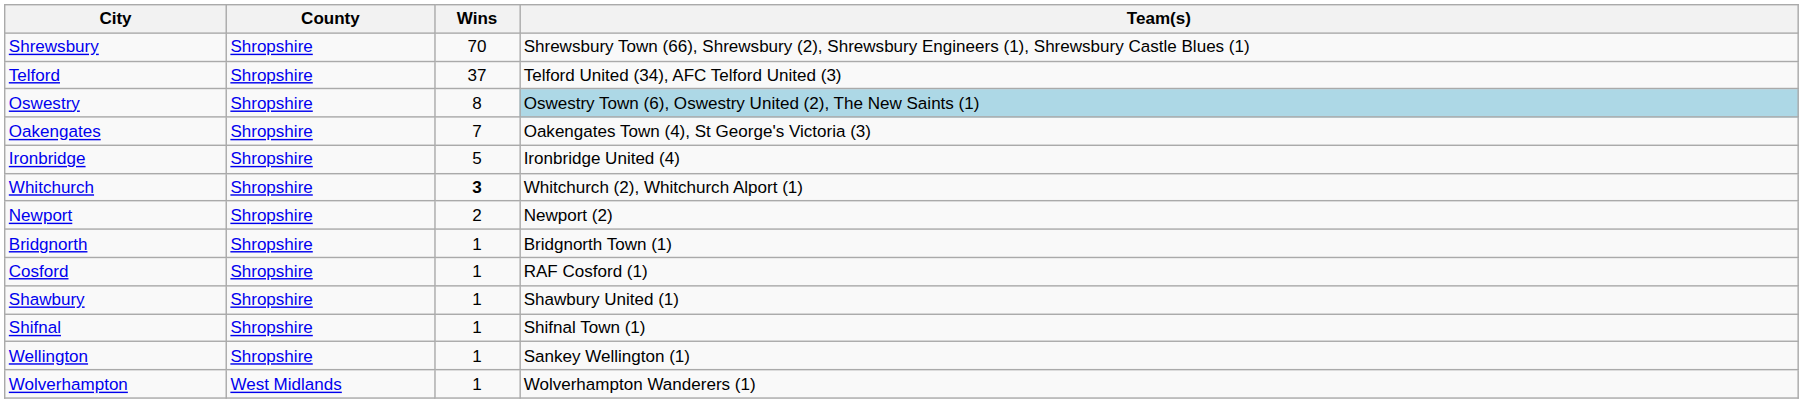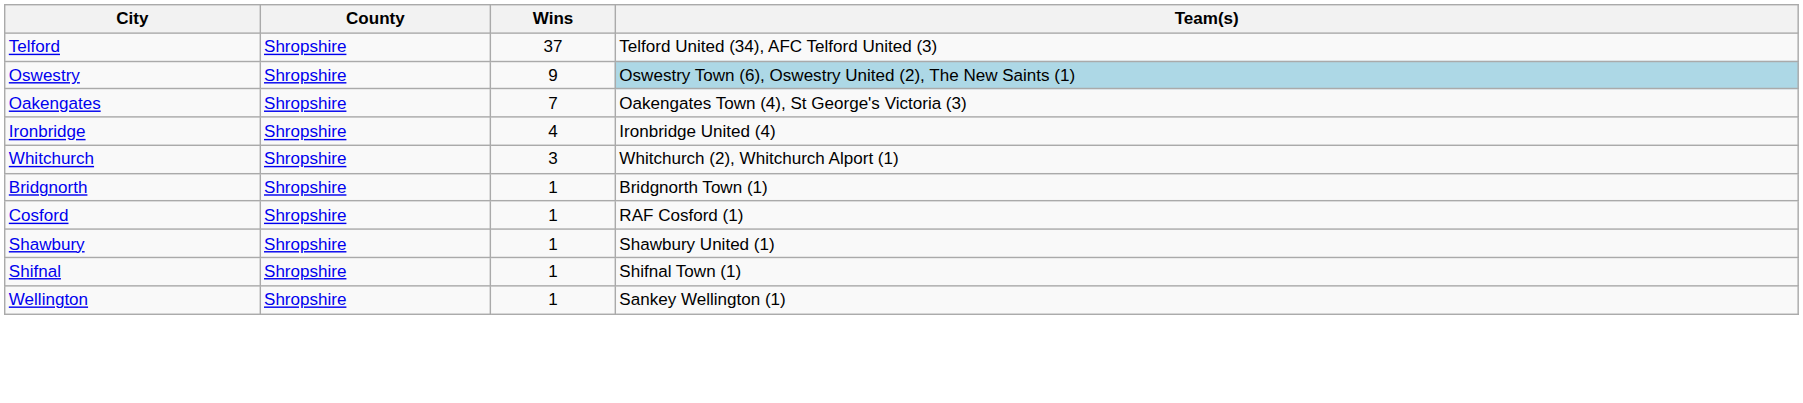- row: (54, 47)
(477, 103) 8 -> (553, 75) 9
(477, 159) 5 -> (553, 131) 4
(477, 187) bold -> (553, 159) normal
- row: (41, 215)
- row: (68, 384)
